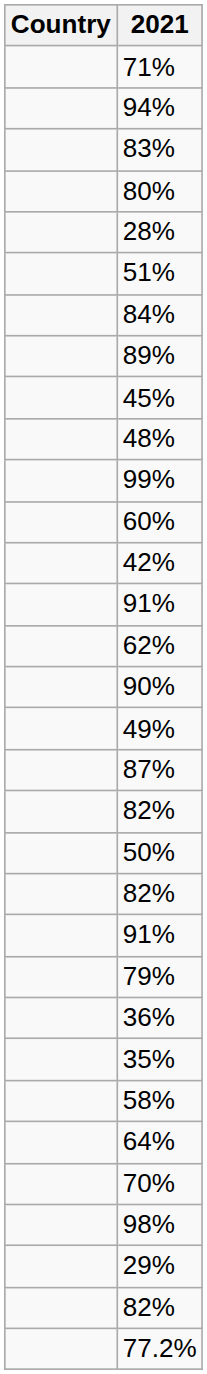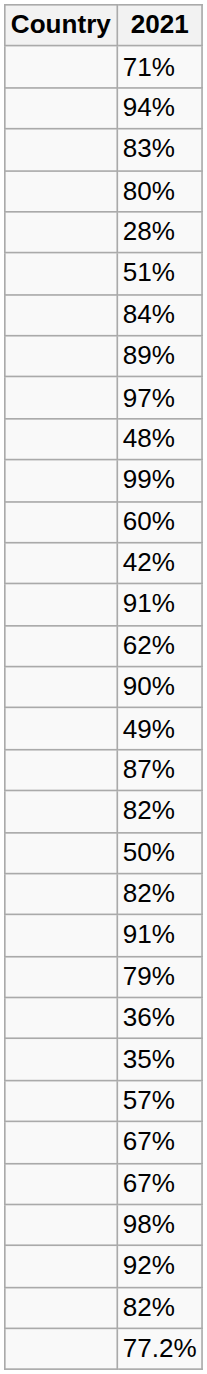(149, 397) 45% -> (149, 397) 97%
(149, 1100) 58% -> (149, 1100) 57%
(149, 1141) 64% -> (149, 1141) 67%
(149, 1183) 70% -> (149, 1183) 67%
(149, 1266) 29% -> (149, 1266) 92%
